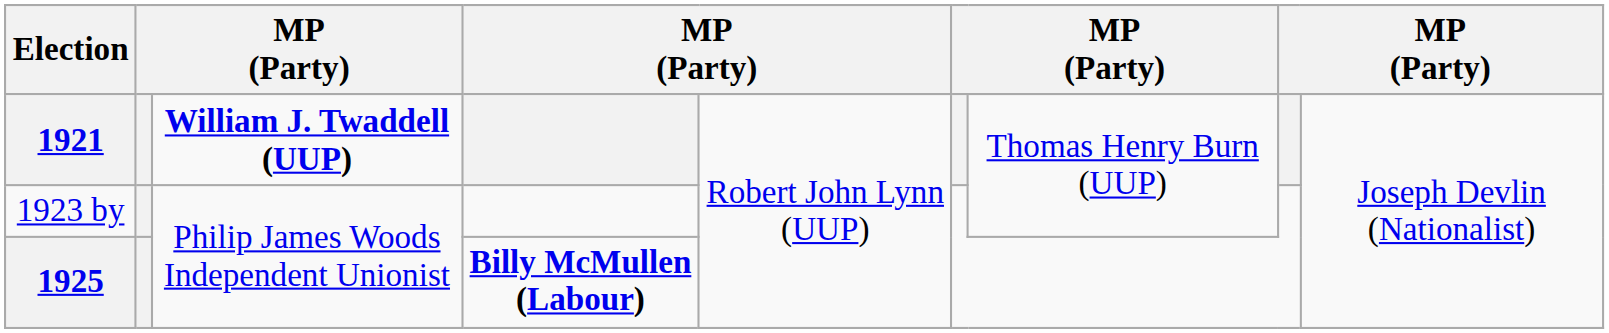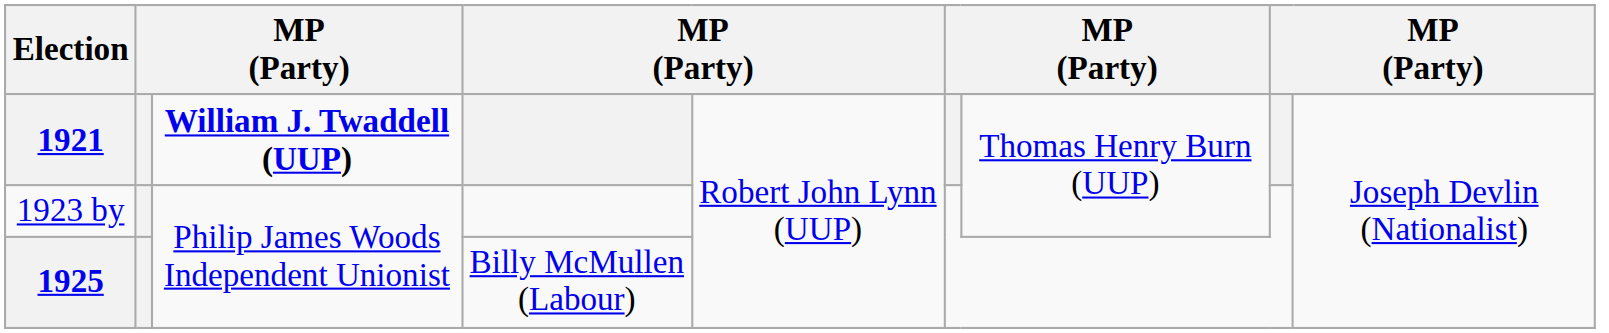(580, 281) bold -> (577, 281) normal
